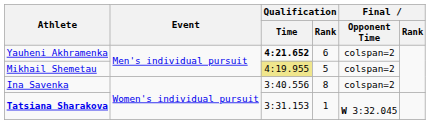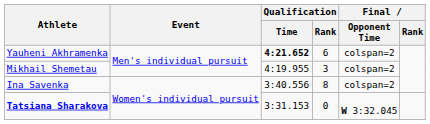(287, 69) khaki background -> (287, 69) no background
(326, 69) 5 -> (326, 69) 3
(326, 106) 1 -> (326, 106) 0
